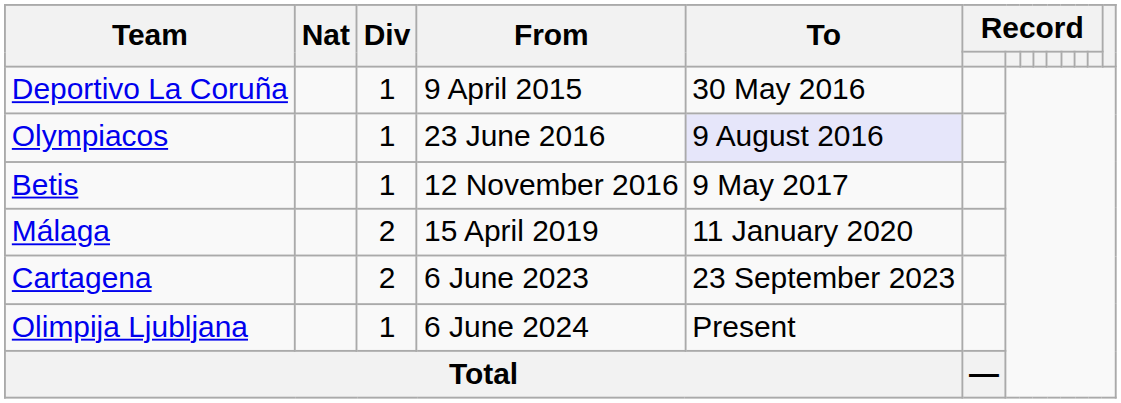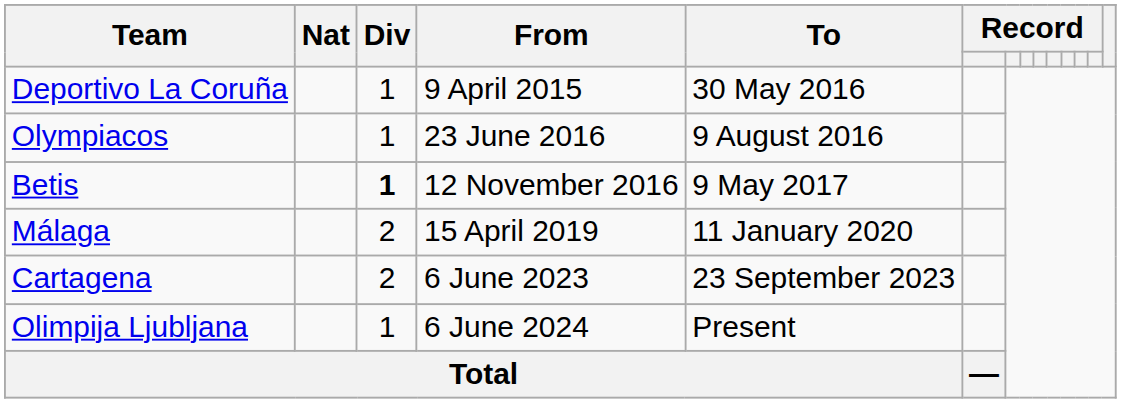(788, 136) lavender background -> (788, 136) no background
(387, 184) normal -> (387, 184) bold
